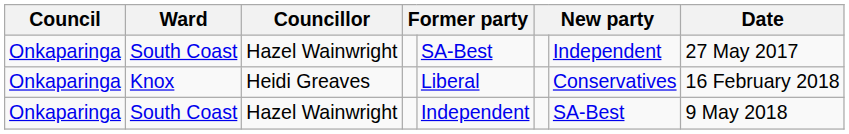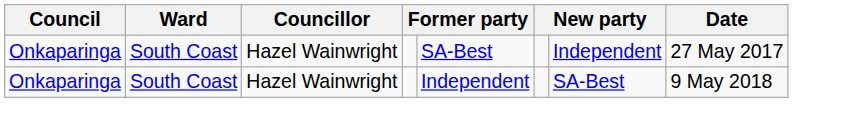- row: (152, 81)
